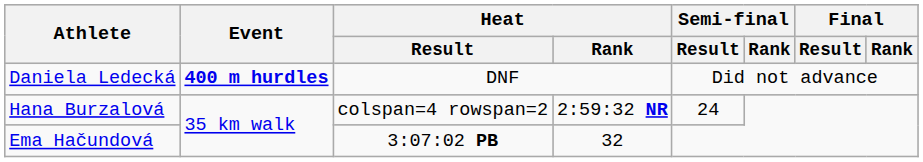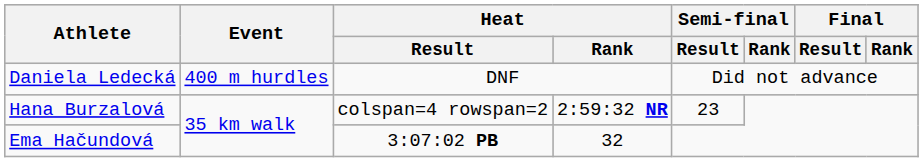(256, 79) bold -> (256, 79) normal
(708, 110) 24 -> (708, 110) 23
